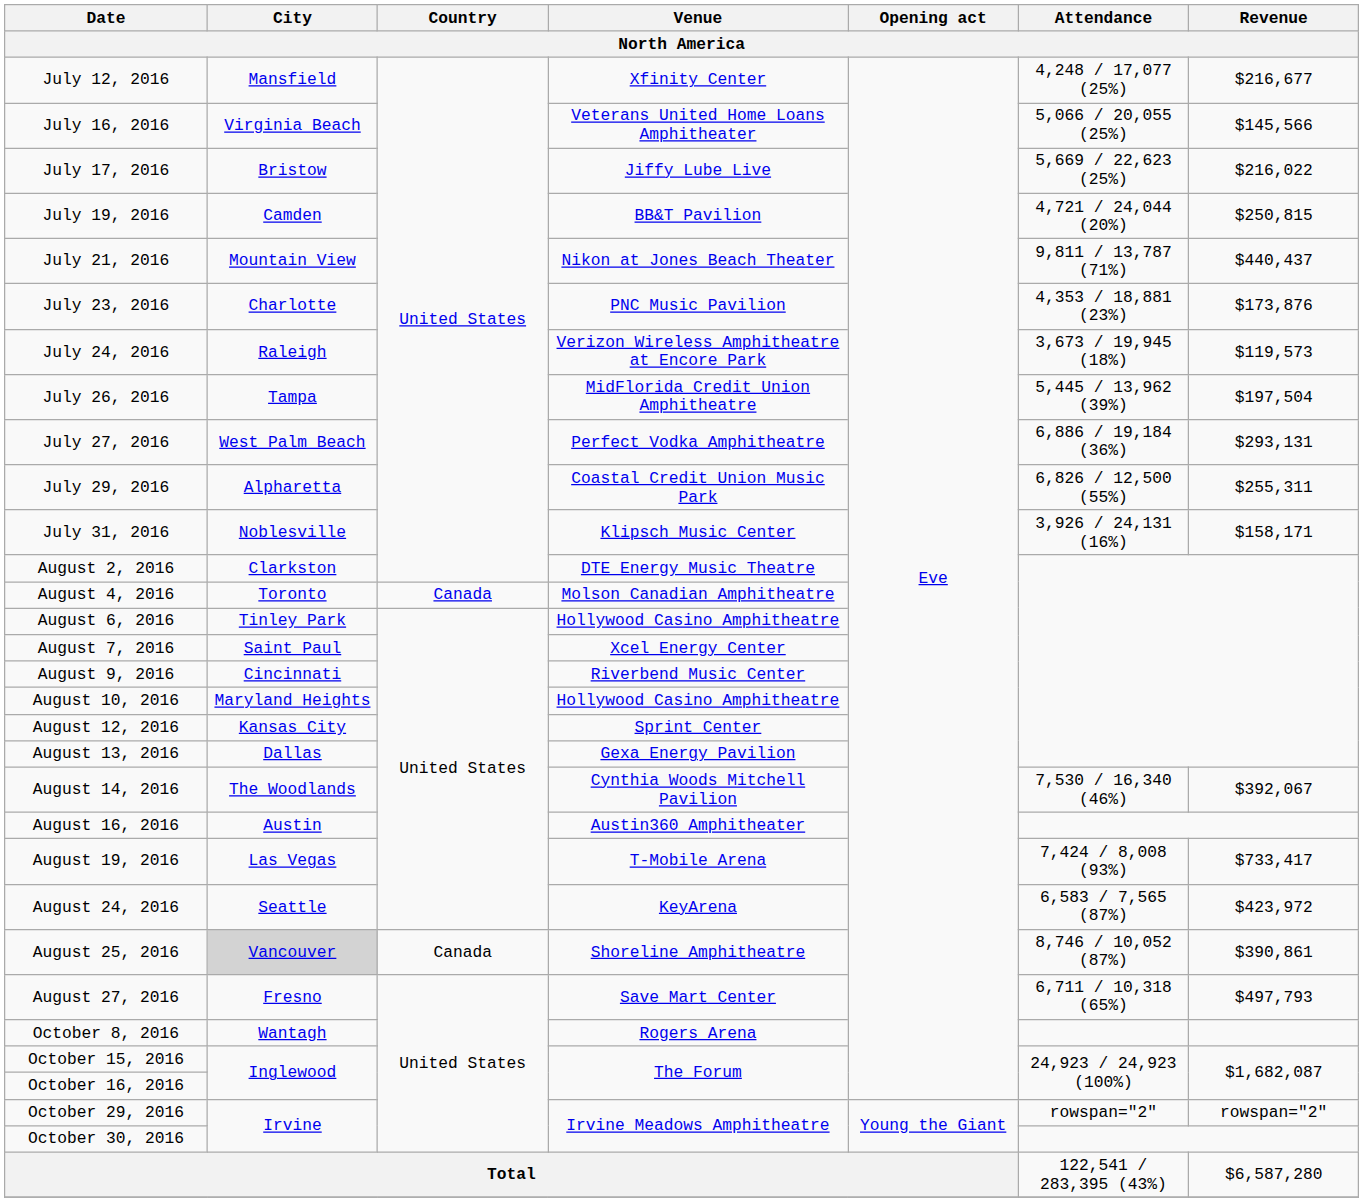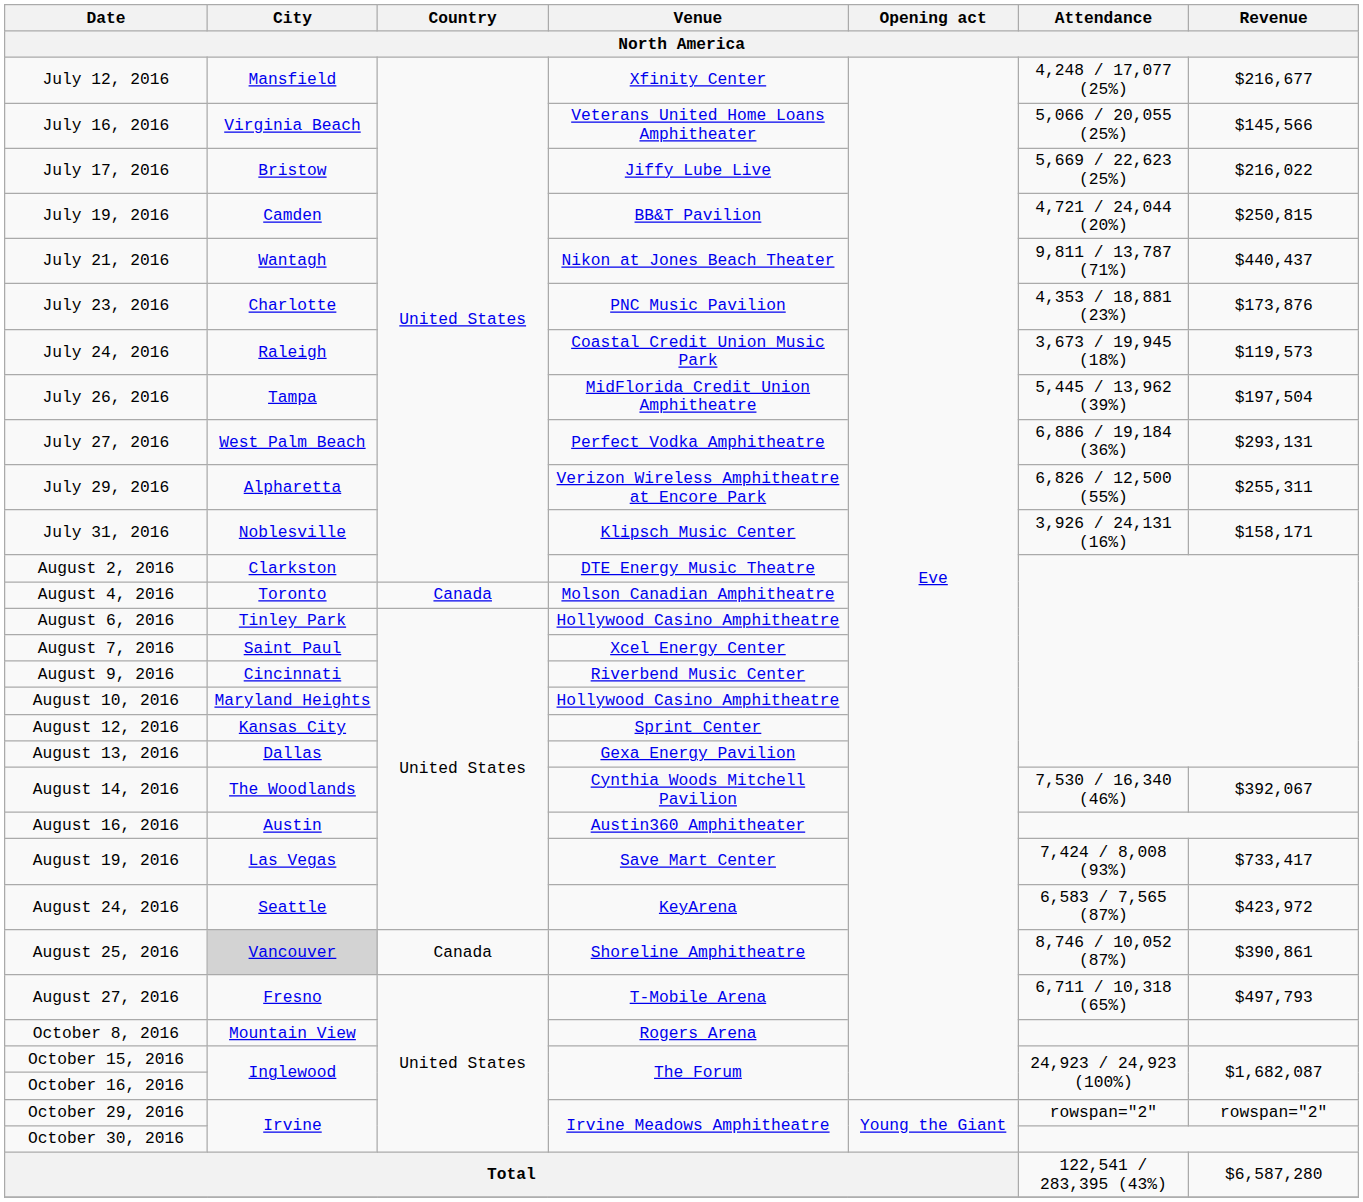(292, 261) Mountain View -> (292, 261) Wantagh
(698, 352) Verizon Wireless Amphitheatre at Encore Park -> (698, 352) Coastal Credit Union Music Park
(698, 487) Coastal Credit Union Music Park -> (698, 487) Verizon Wireless Amphitheatre at Encore Park
(698, 861) T-Mobile Arena -> (698, 861) Save Mart Center
(698, 997) Save Mart Center -> (698, 997) T-Mobile Arena
(292, 1033) Wantagh -> (292, 1033) Mountain View
